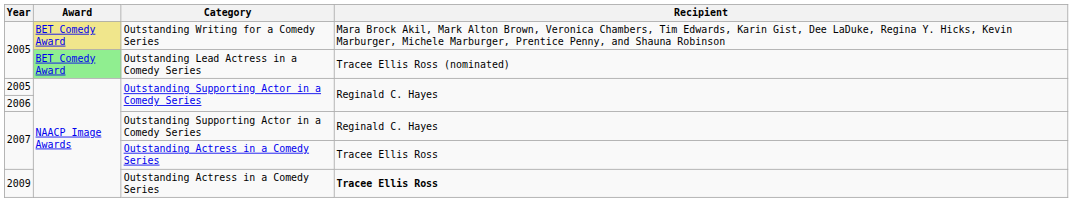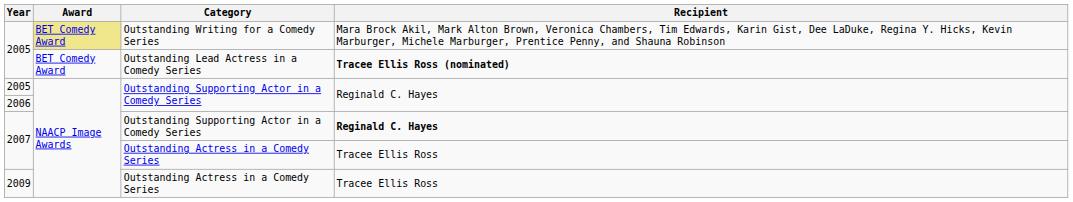(65, 64) lightgreen background -> (65, 64) no background
(423, 64) normal -> (423, 64) bold
(387, 126) normal -> (387, 126) bold
(387, 183) bold -> (387, 183) normal
